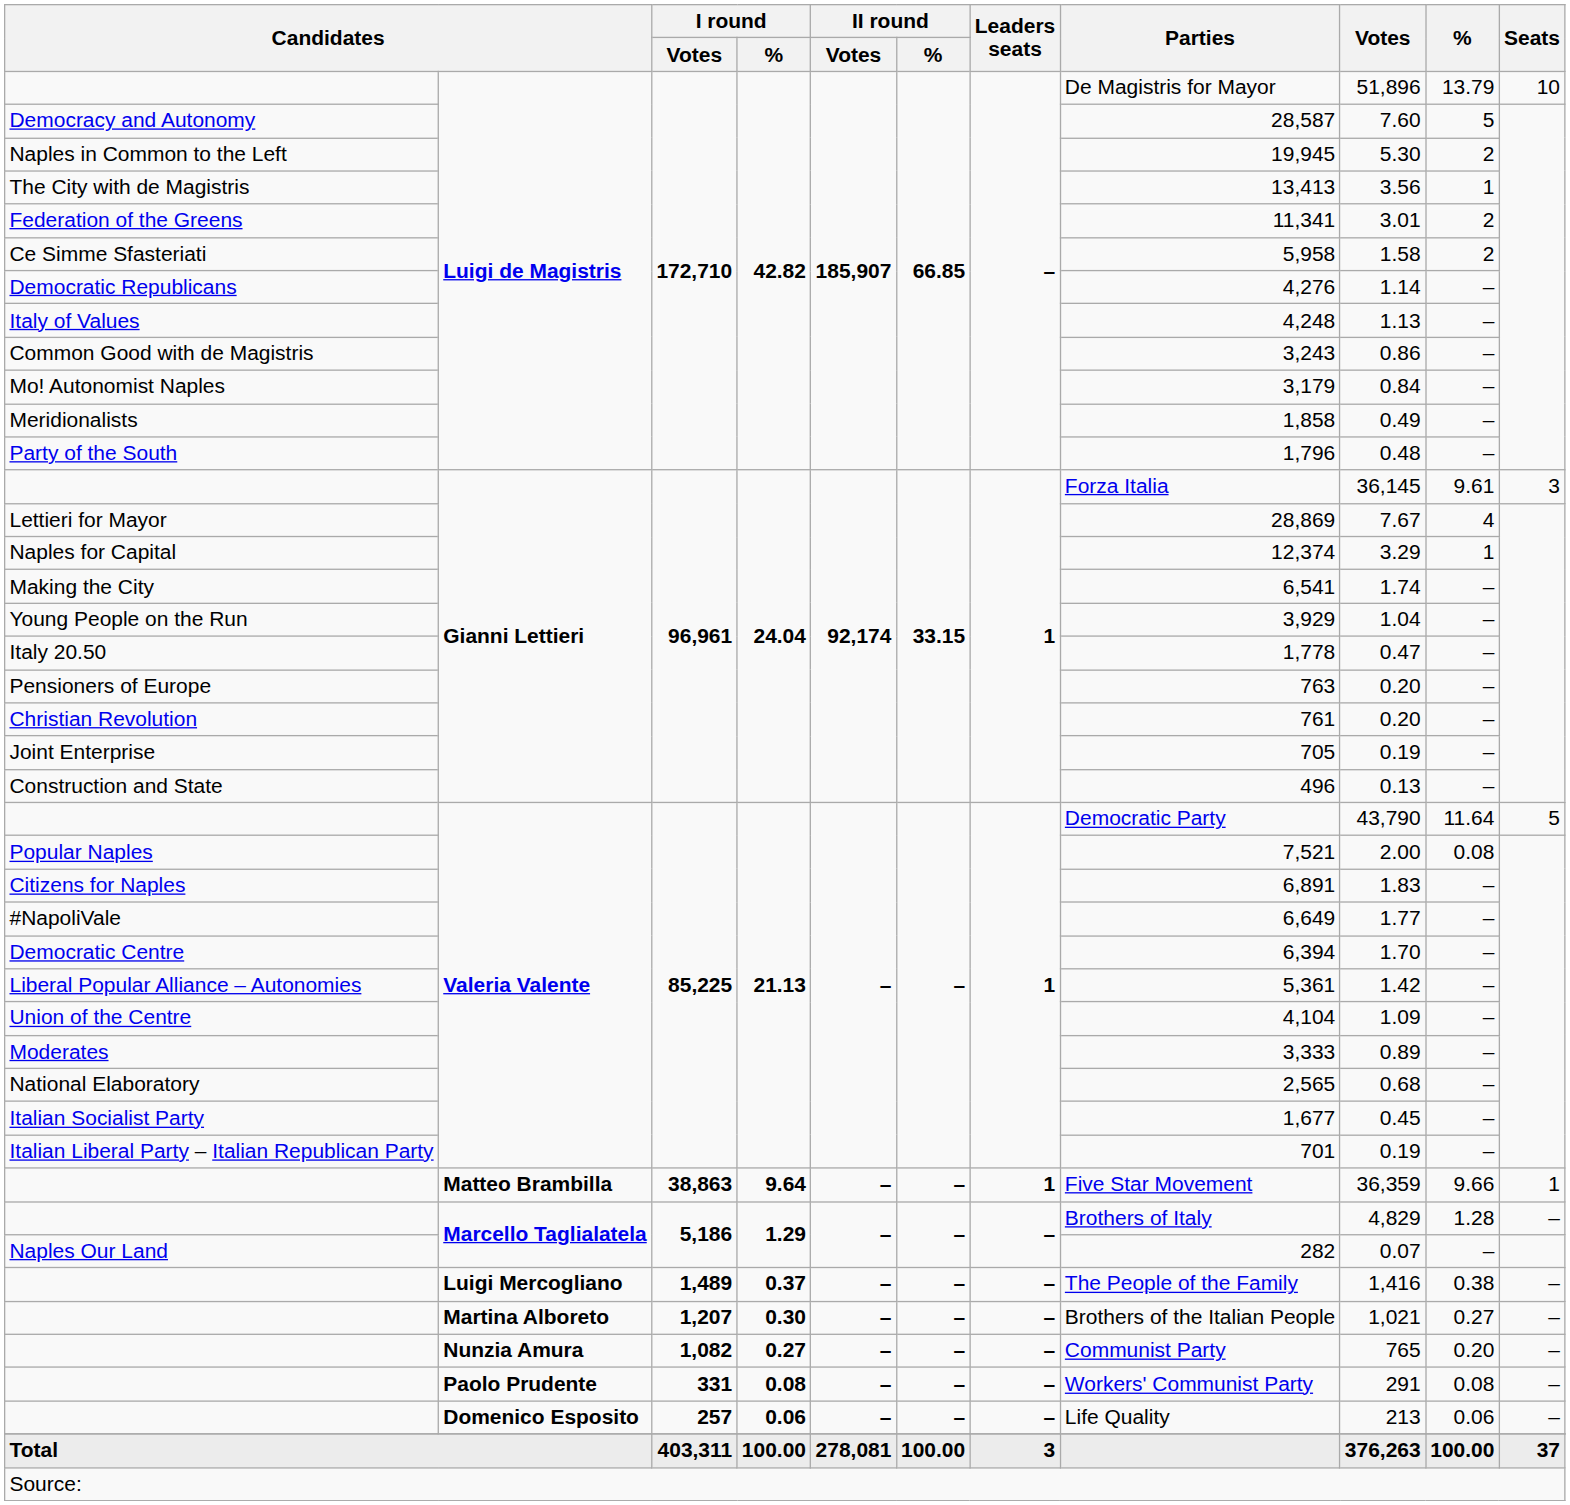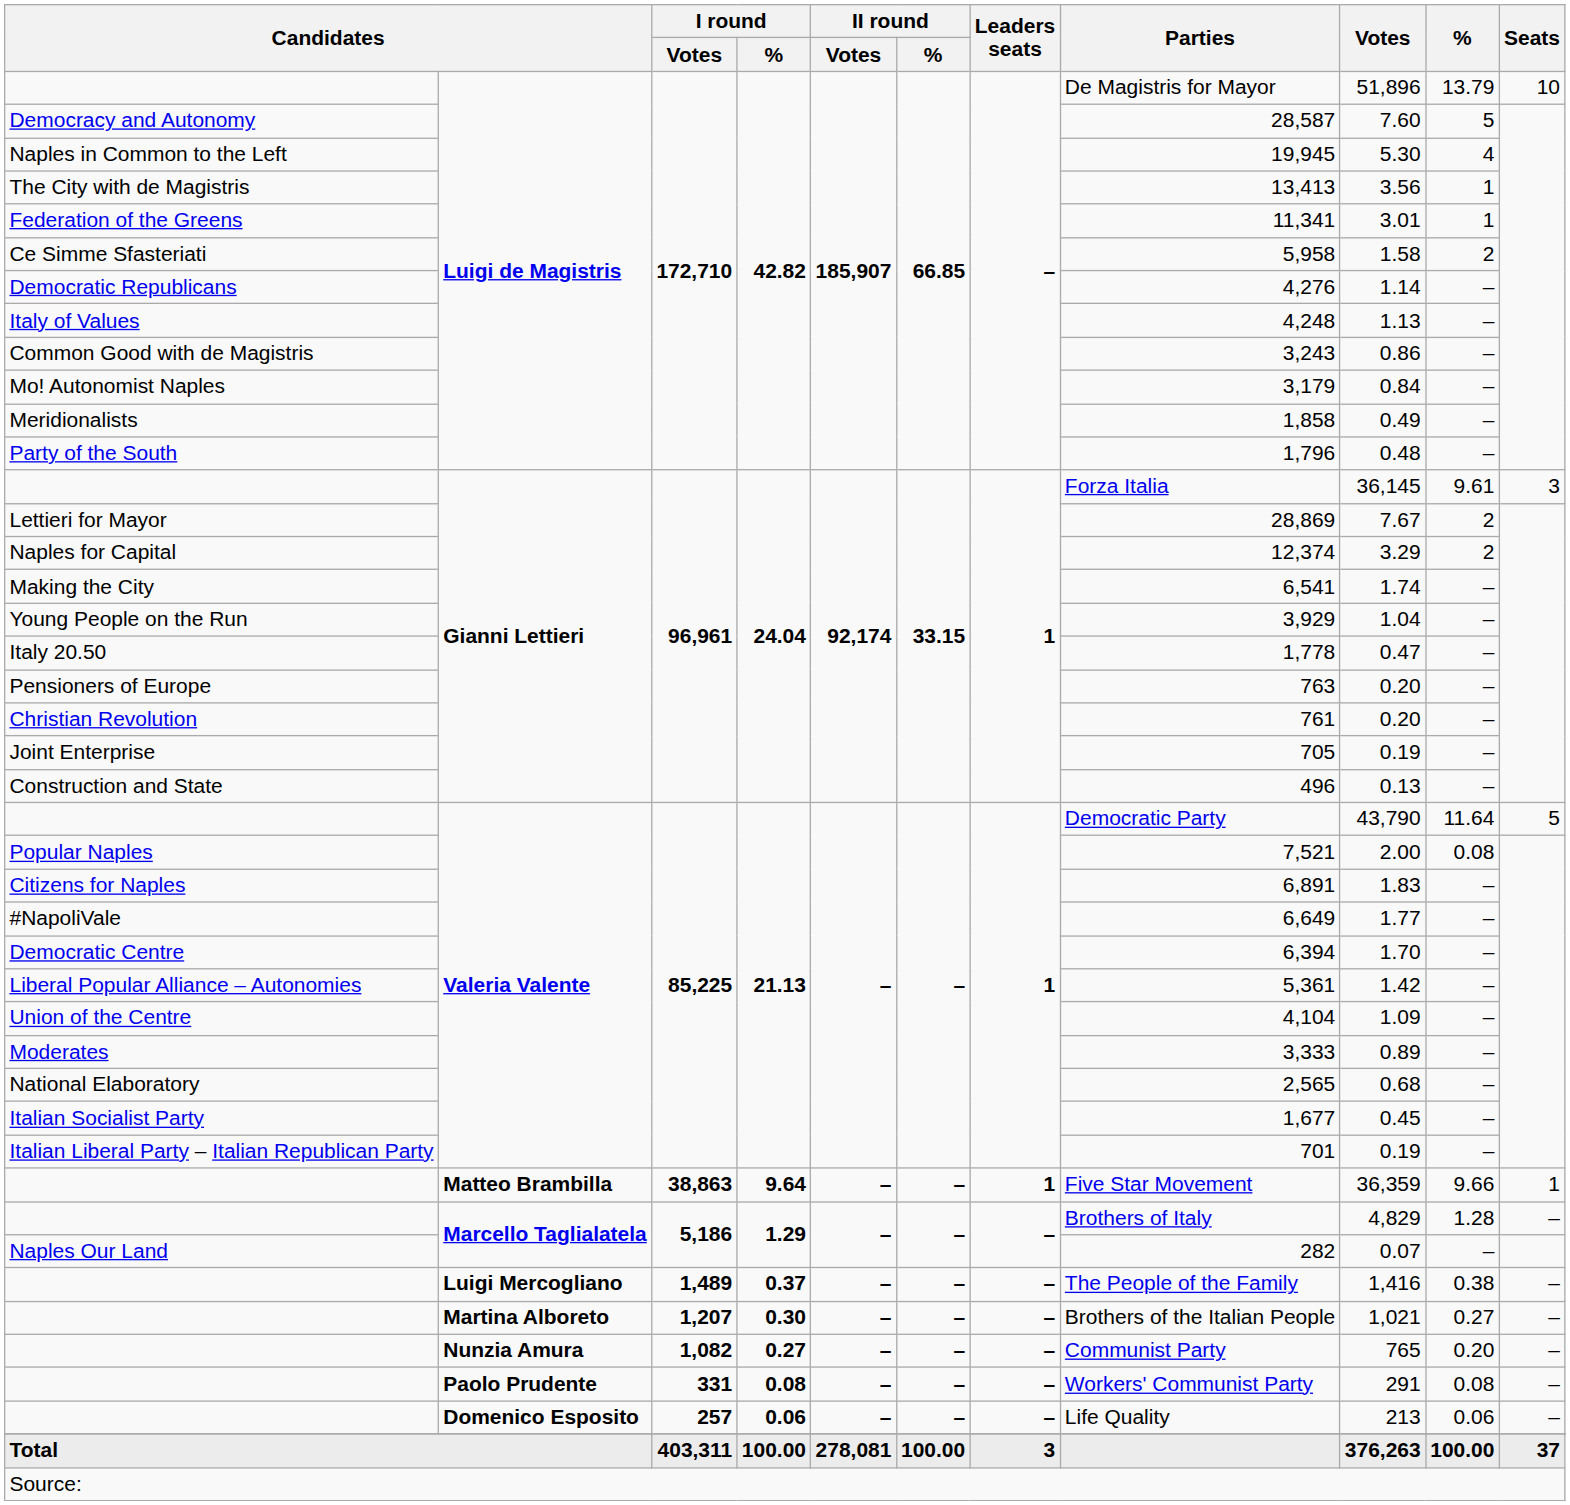(1489, 154) 2 -> (1489, 154) 4
(1489, 220) 2 -> (1489, 220) 1
(1489, 519) 4 -> (1489, 519) 2
(1489, 552) 1 -> (1489, 552) 2
